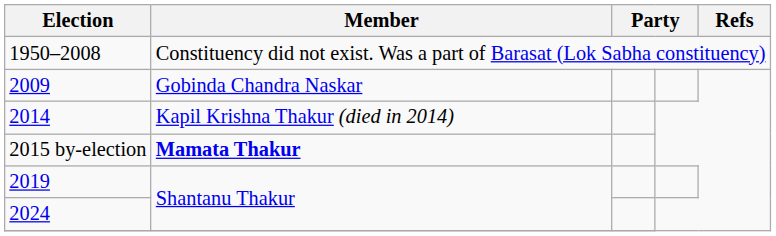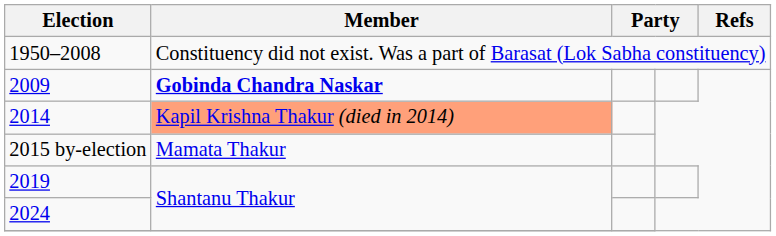(259, 85) normal -> (269, 85) bold
(305, 117) no background -> (305, 117) lightsalmon background
(228, 149) bold -> (221, 149) normal
